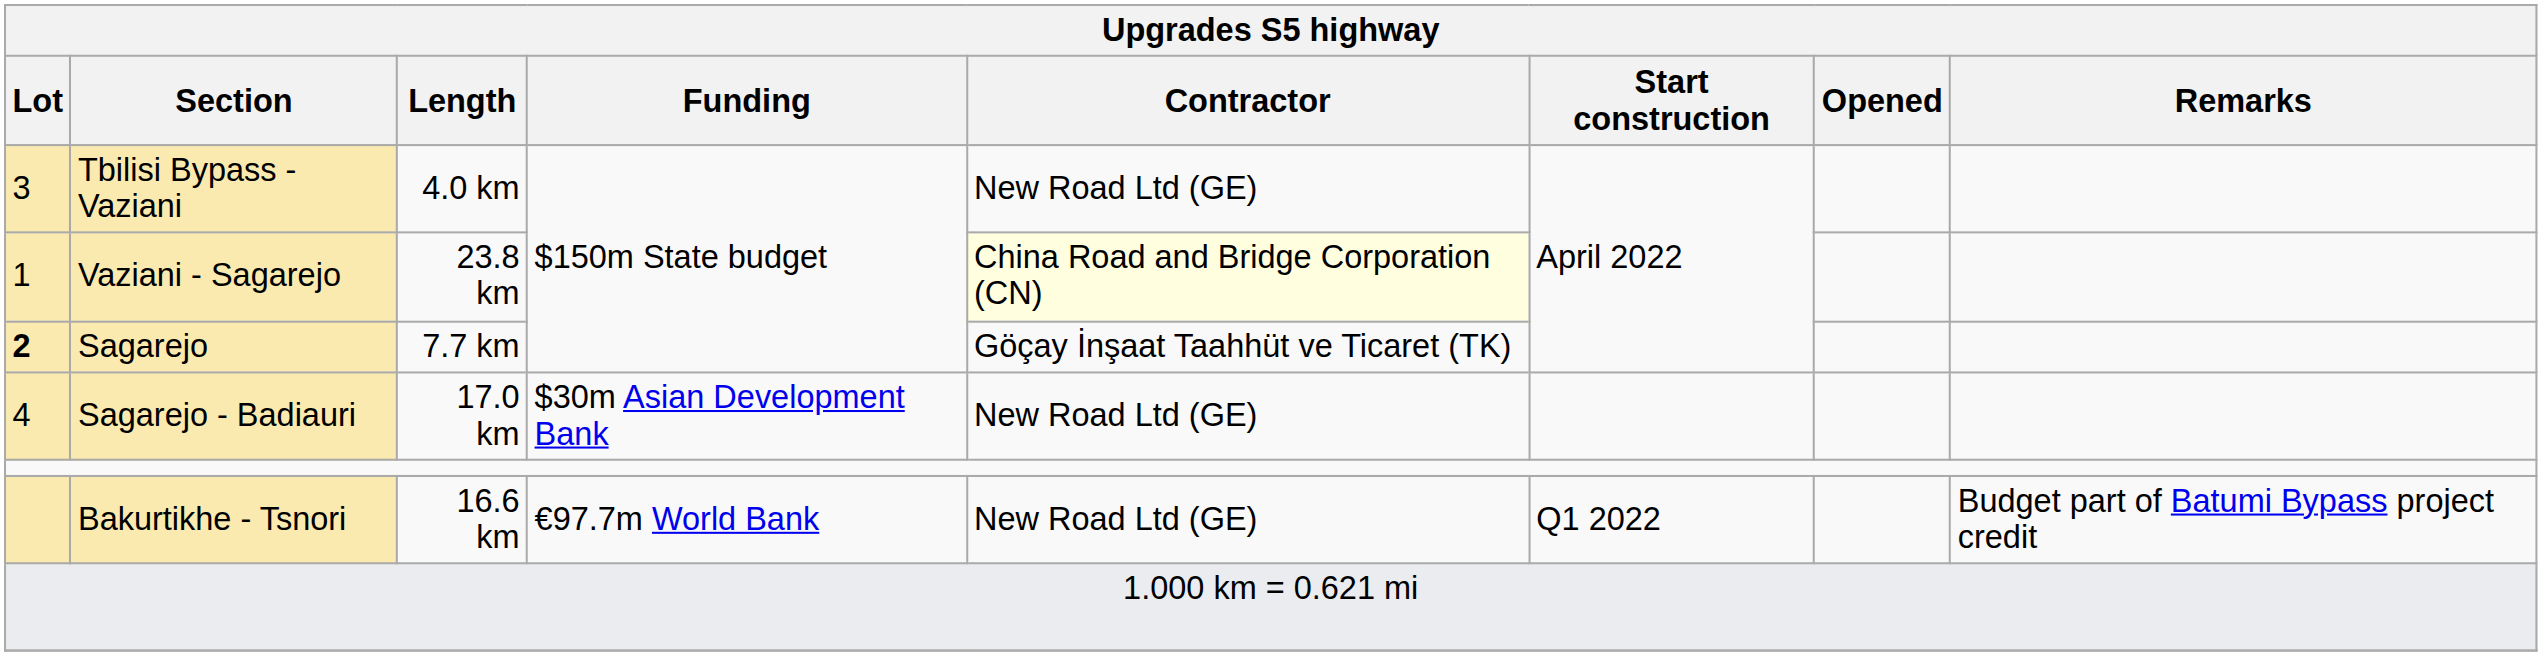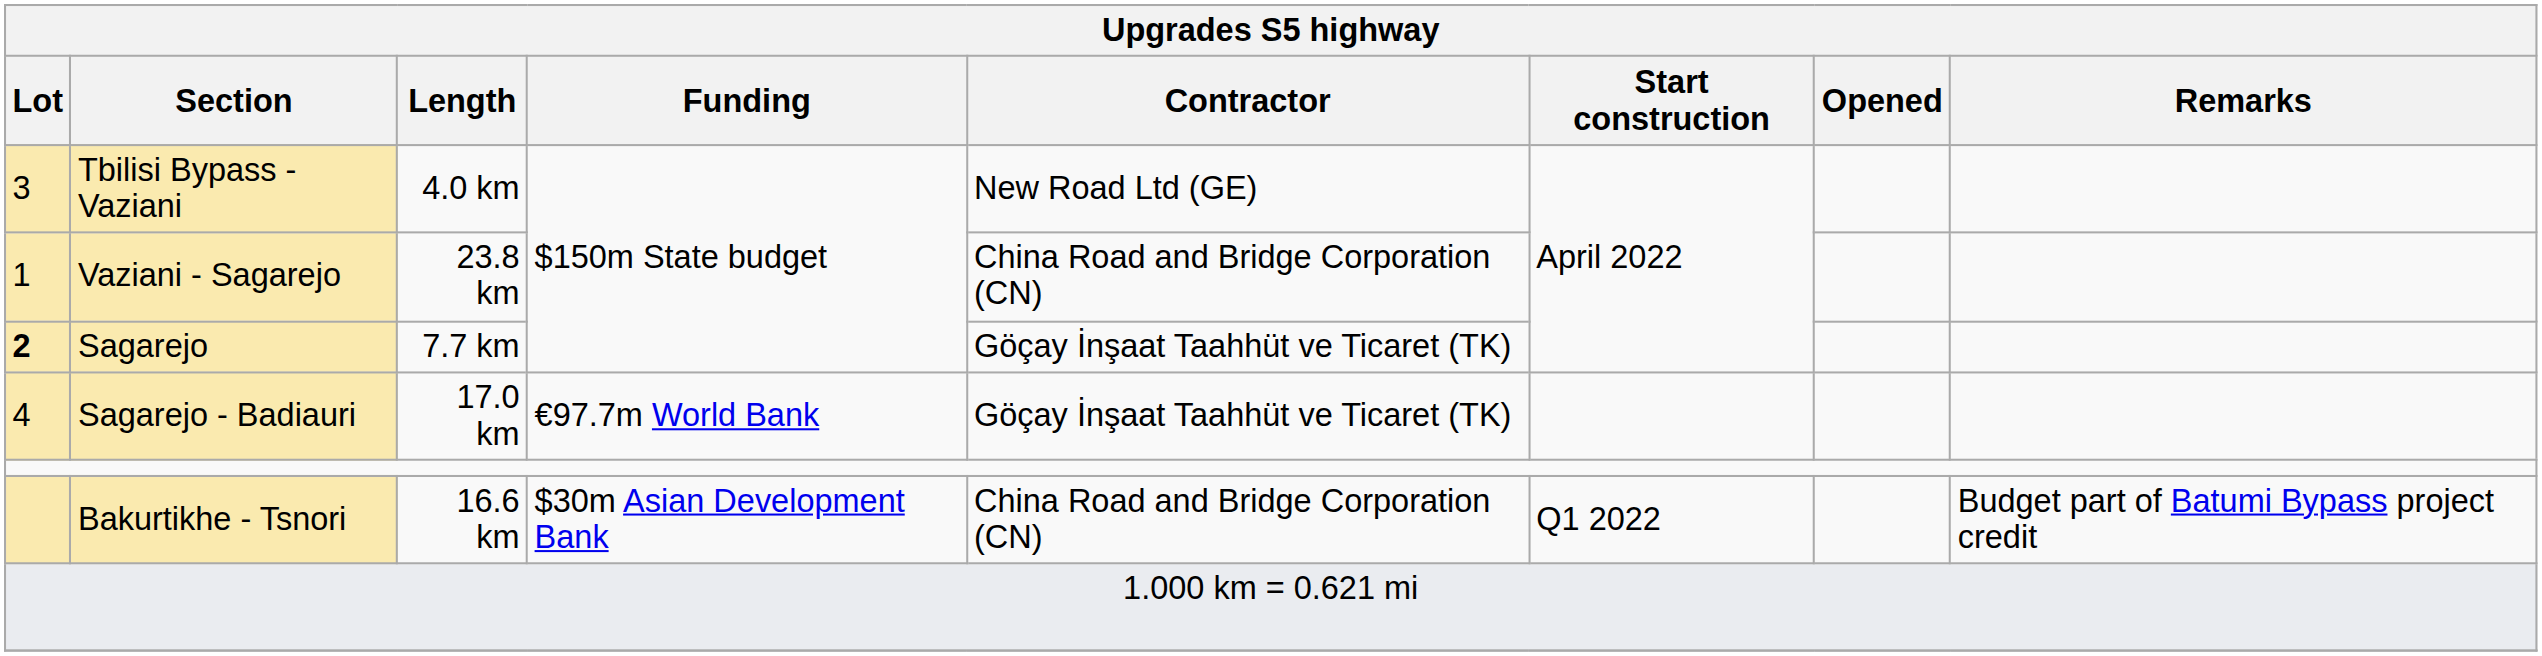(1232, 276) lightyellow background -> (1232, 276) no background
(720, 415) $30m Asian Development Bank -> (677, 415) €97.7m World Bank
(1116, 415) New Road Ltd (GE) -> (1243, 415) Göçay İnşaat Taahhüt ve Ticaret (TK)
(677, 518) €97.7m World Bank -> (720, 518) $30m Asian Development Bank
(1116, 518) New Road Ltd (GE) -> (1232, 518) China Road and Bridge Corporation (CN)
